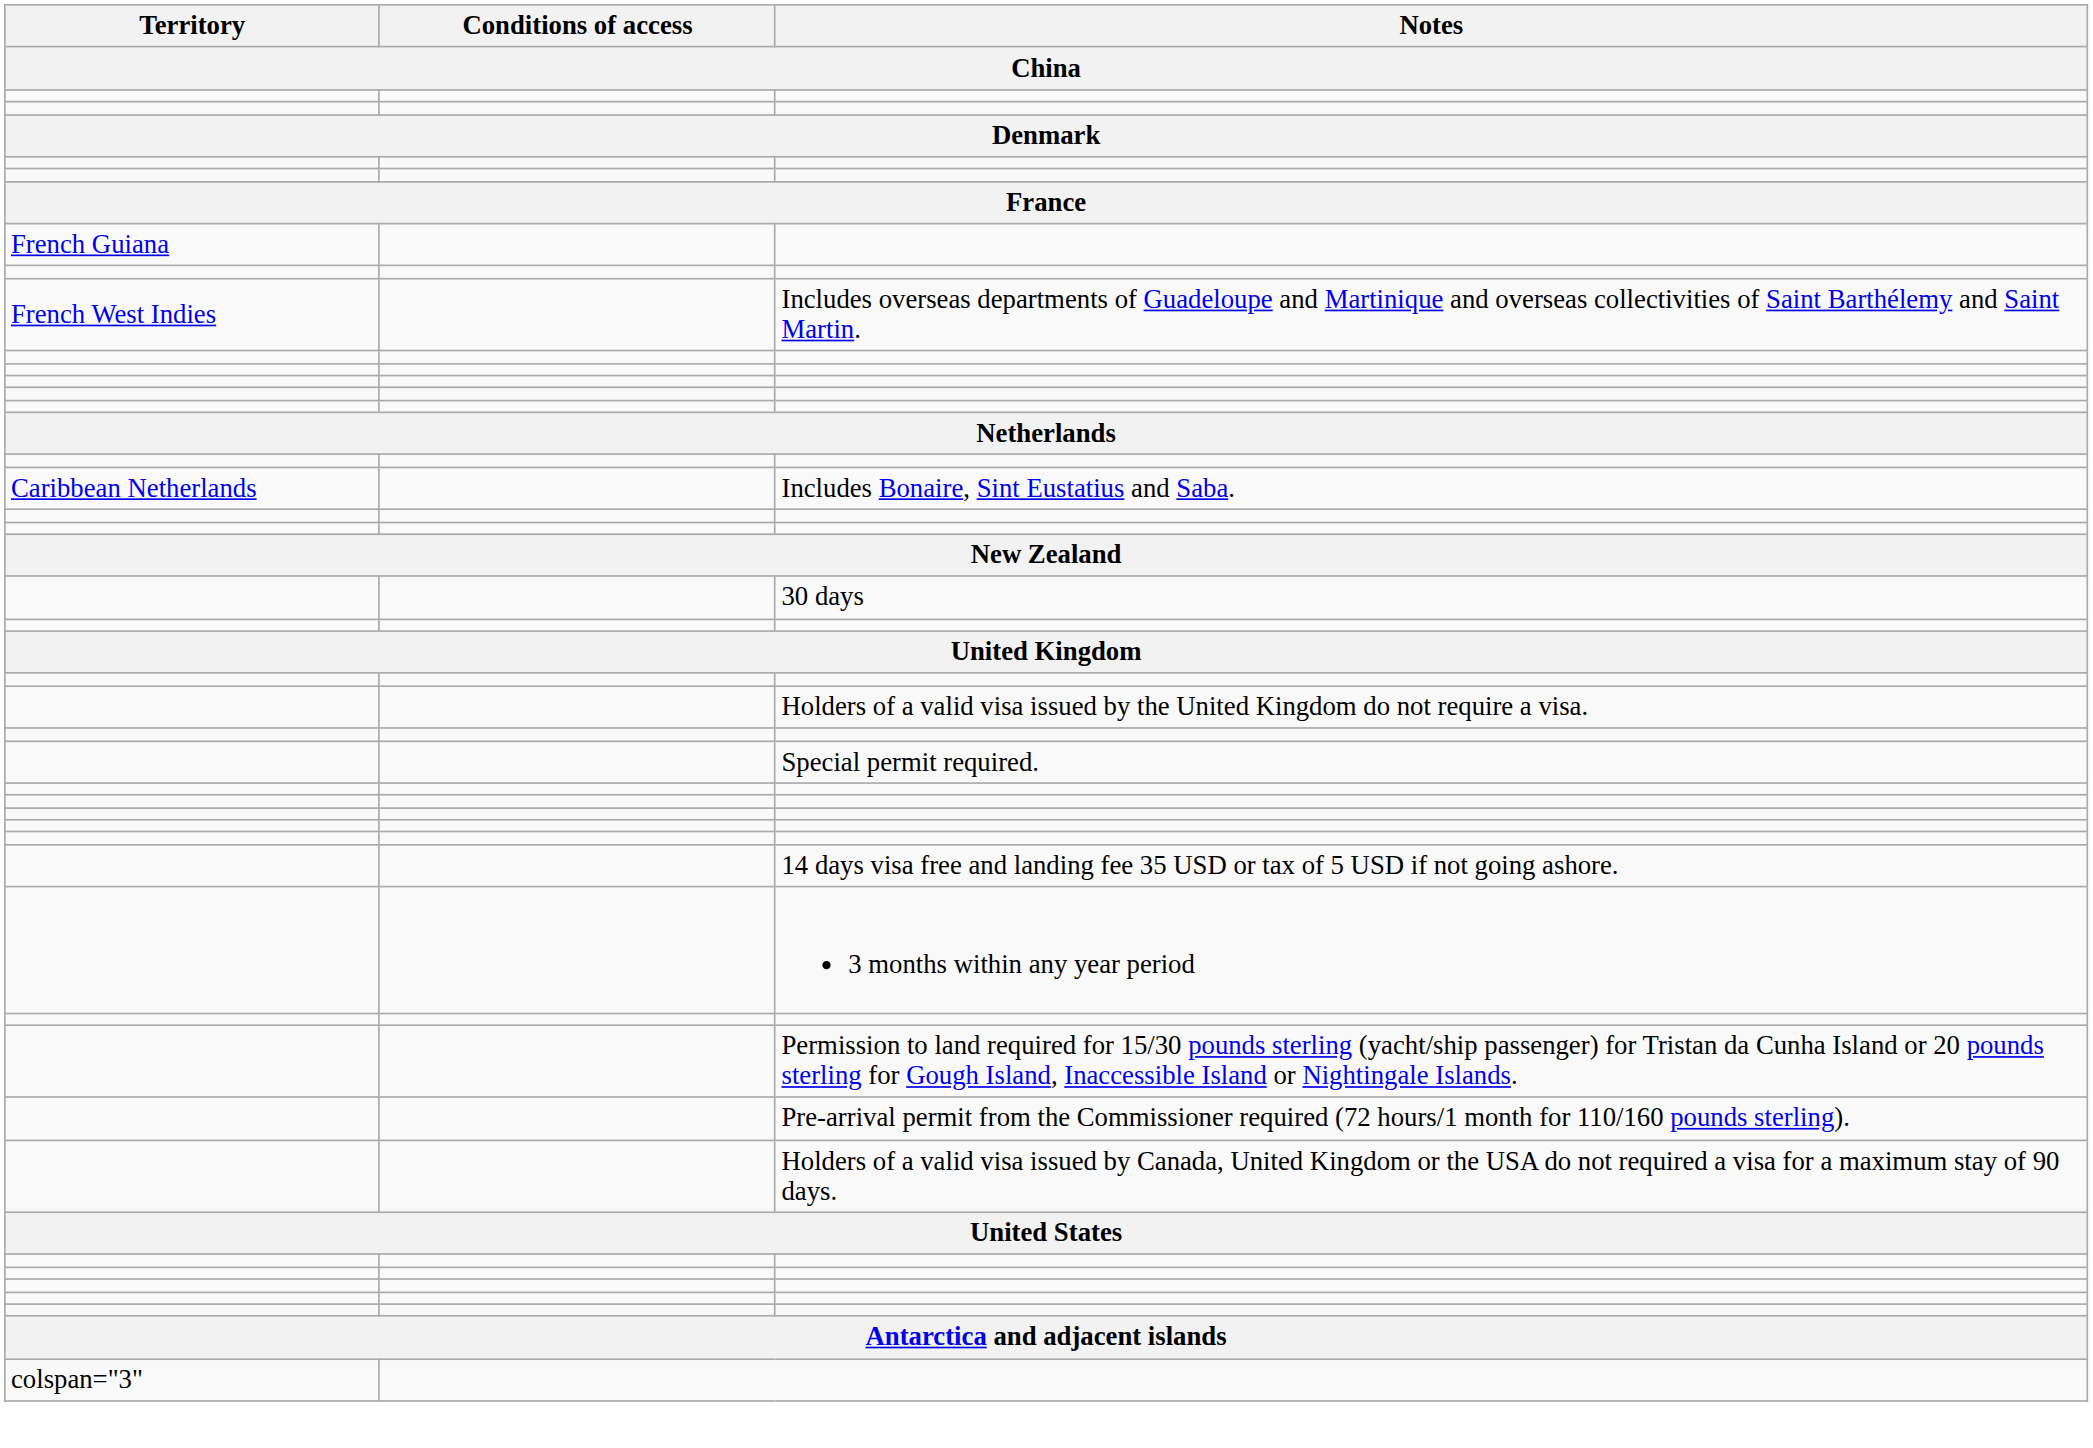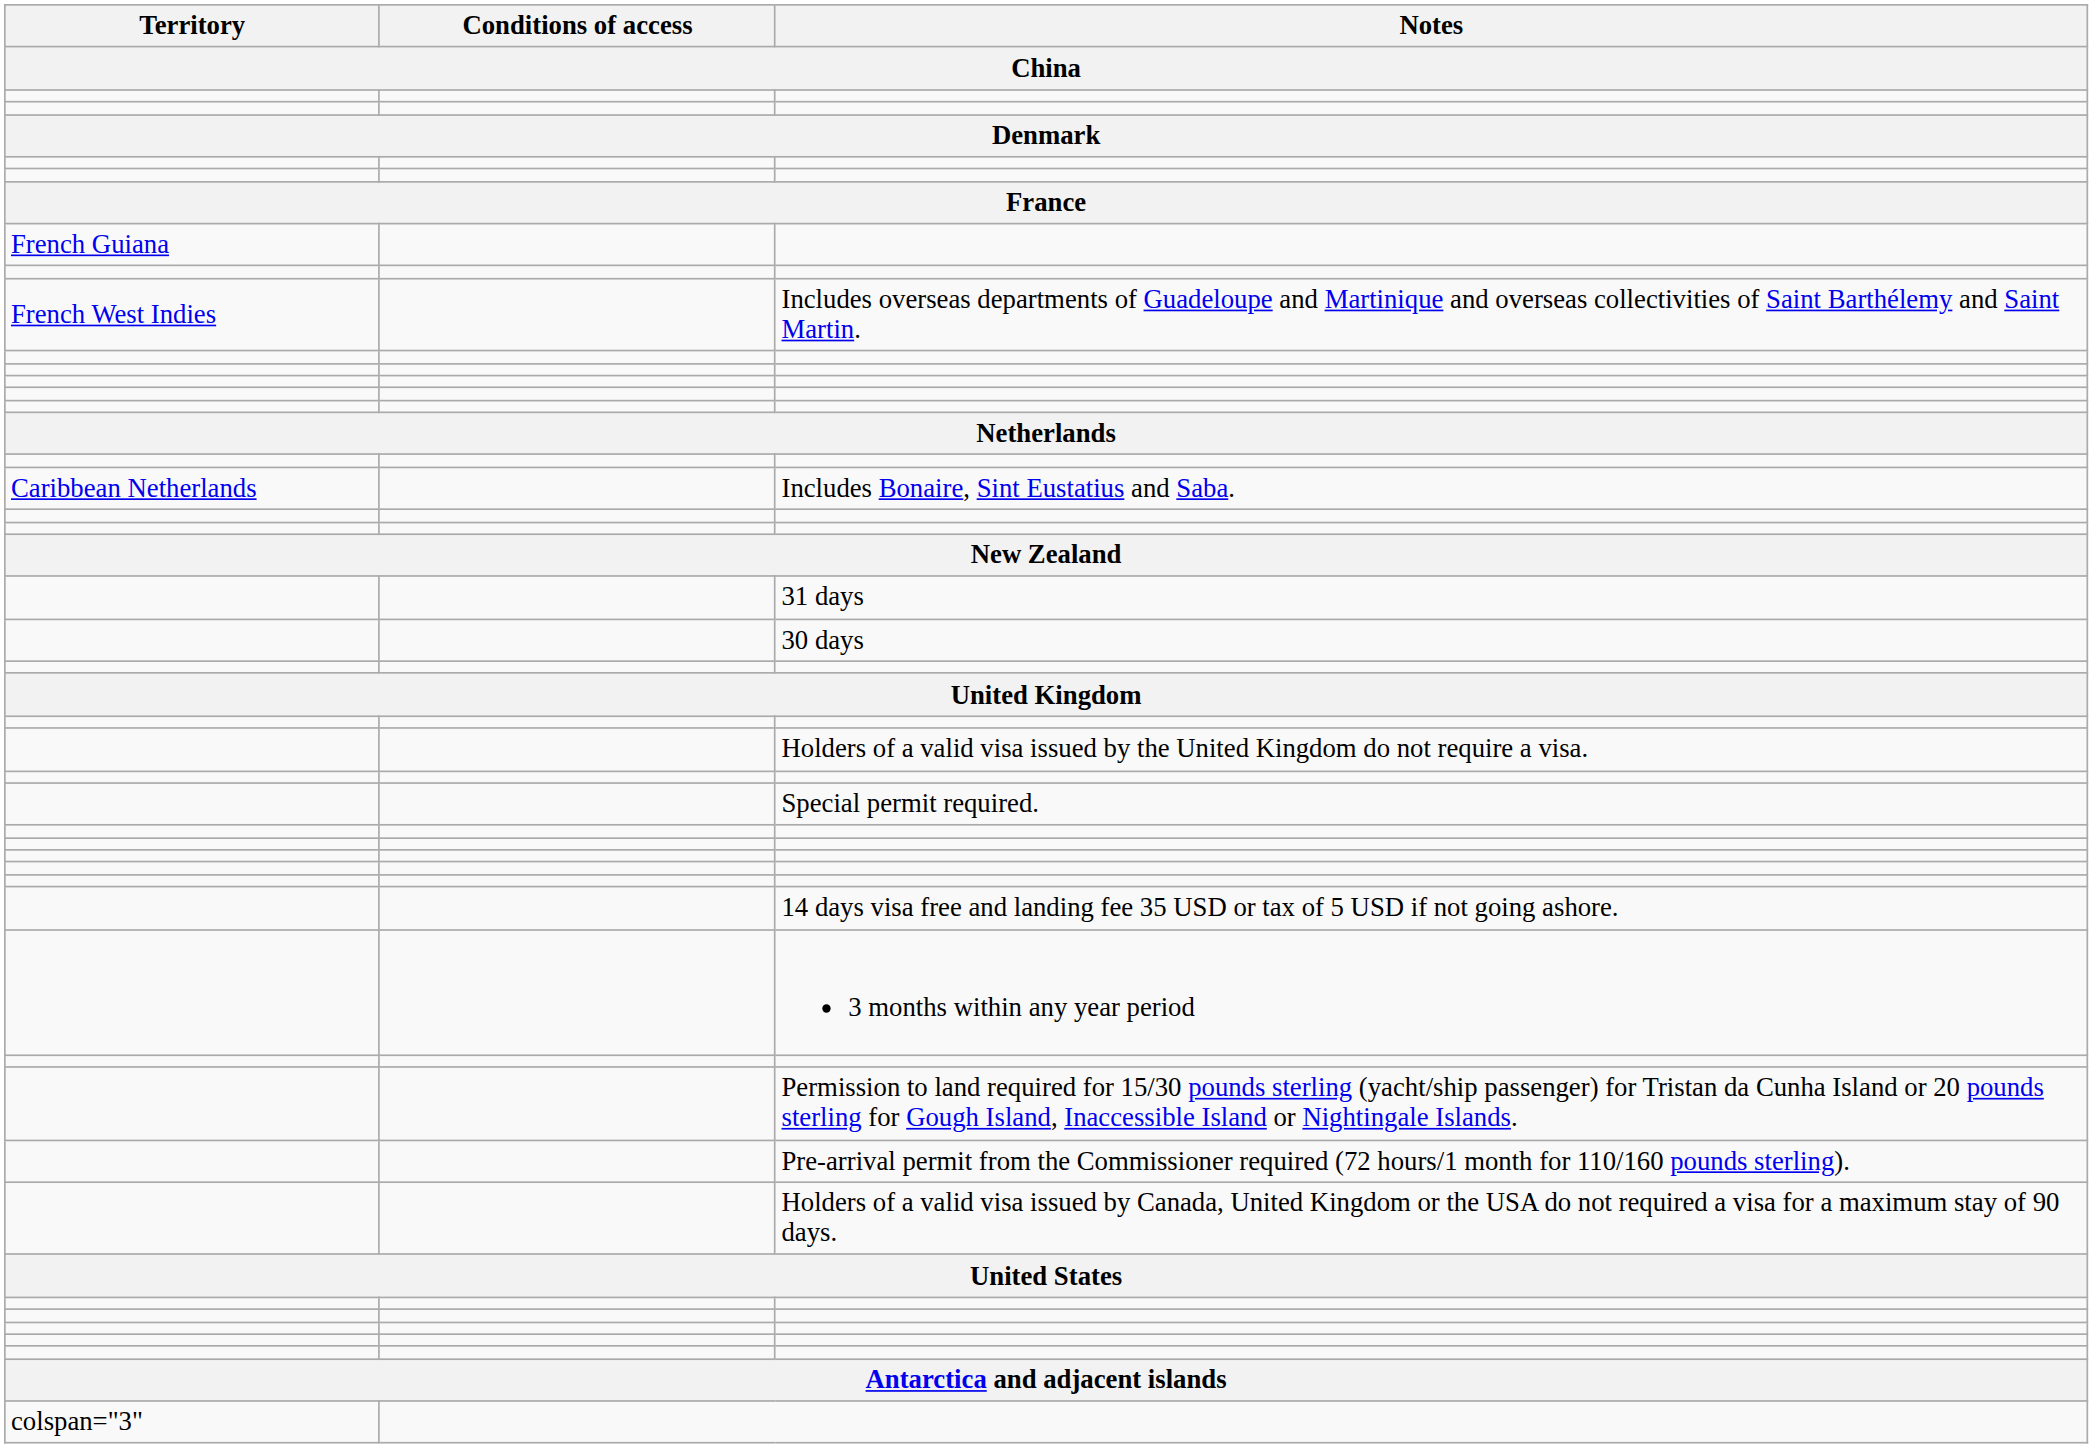+ row: (192, 598)
